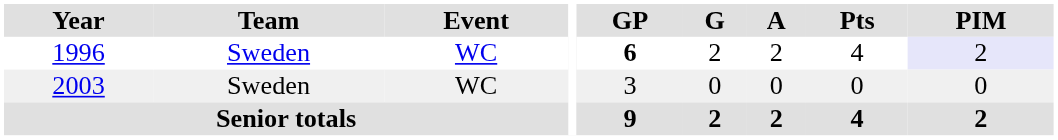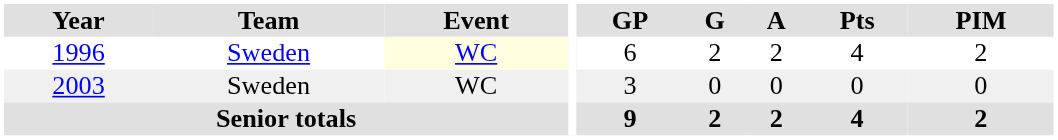(476, 52) no background -> (476, 52) lightyellow background
(630, 52) bold -> (630, 52) normal
(981, 52) lavender background -> (981, 52) no background
